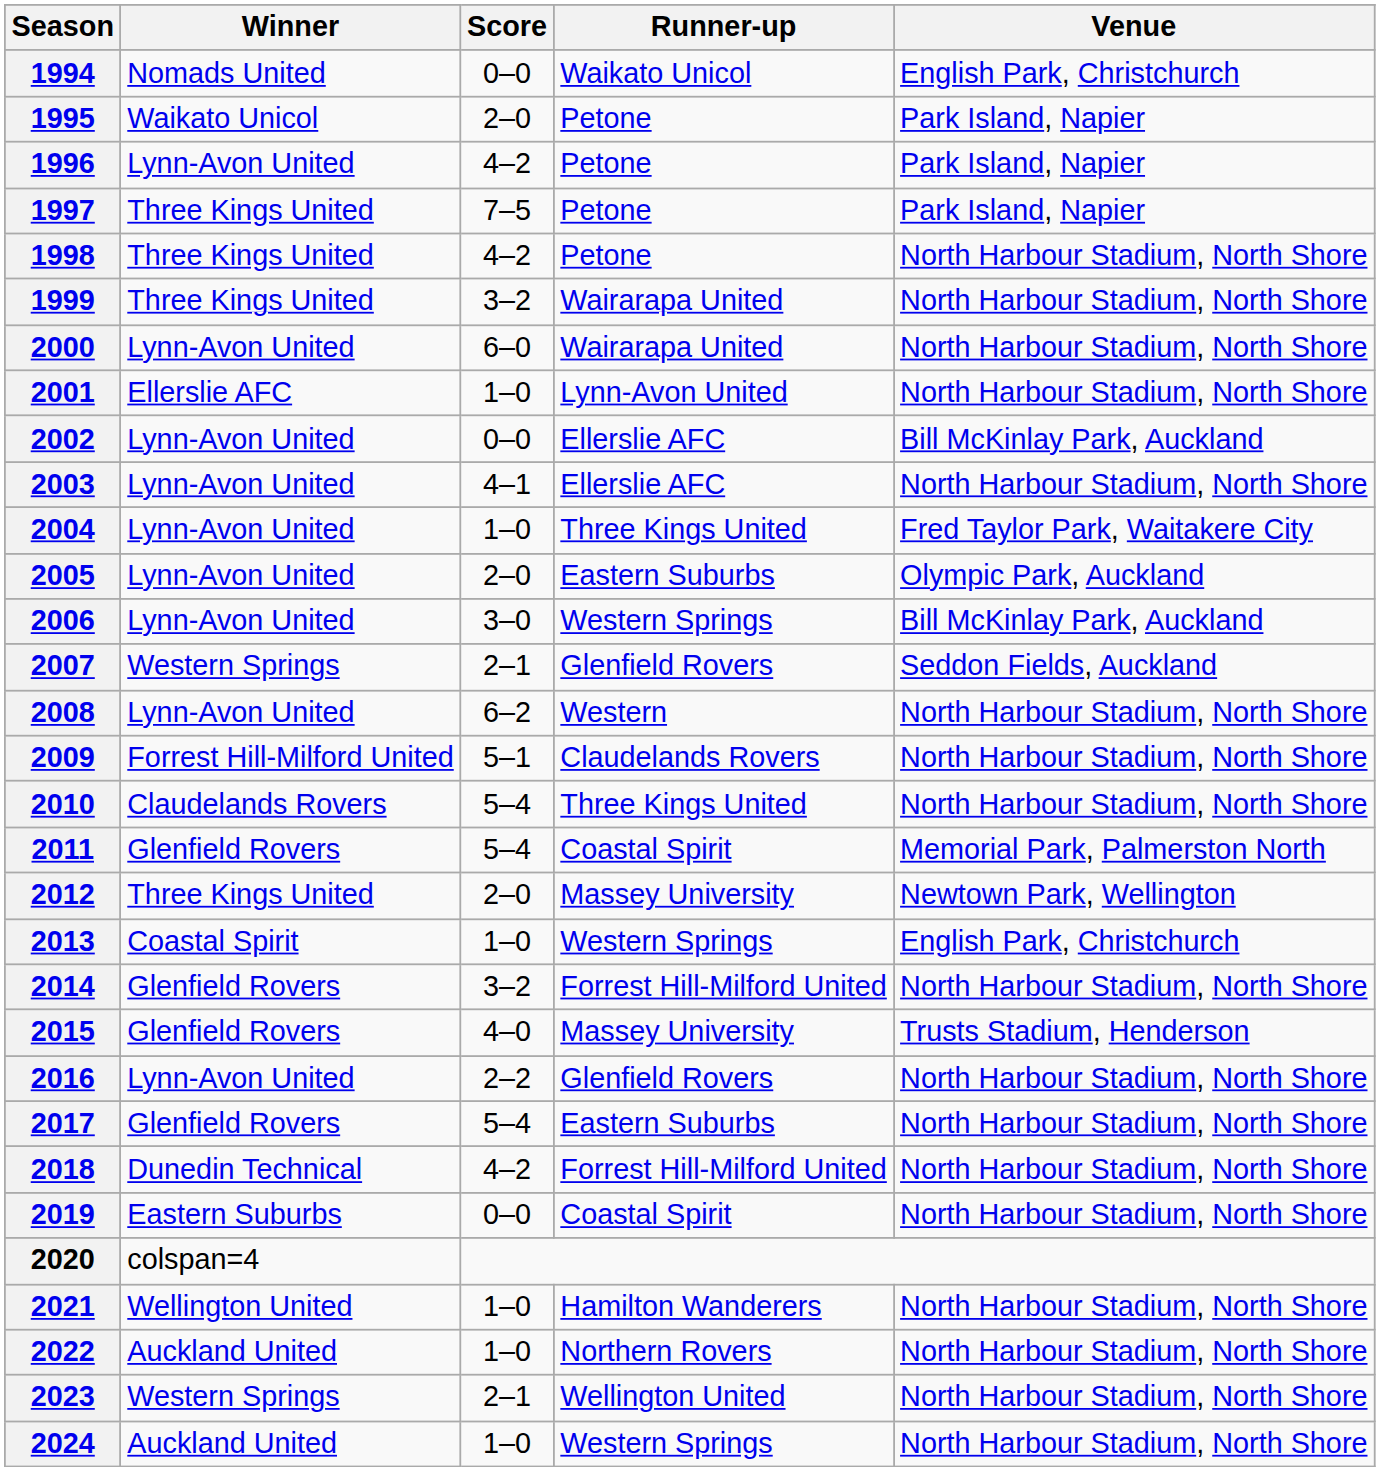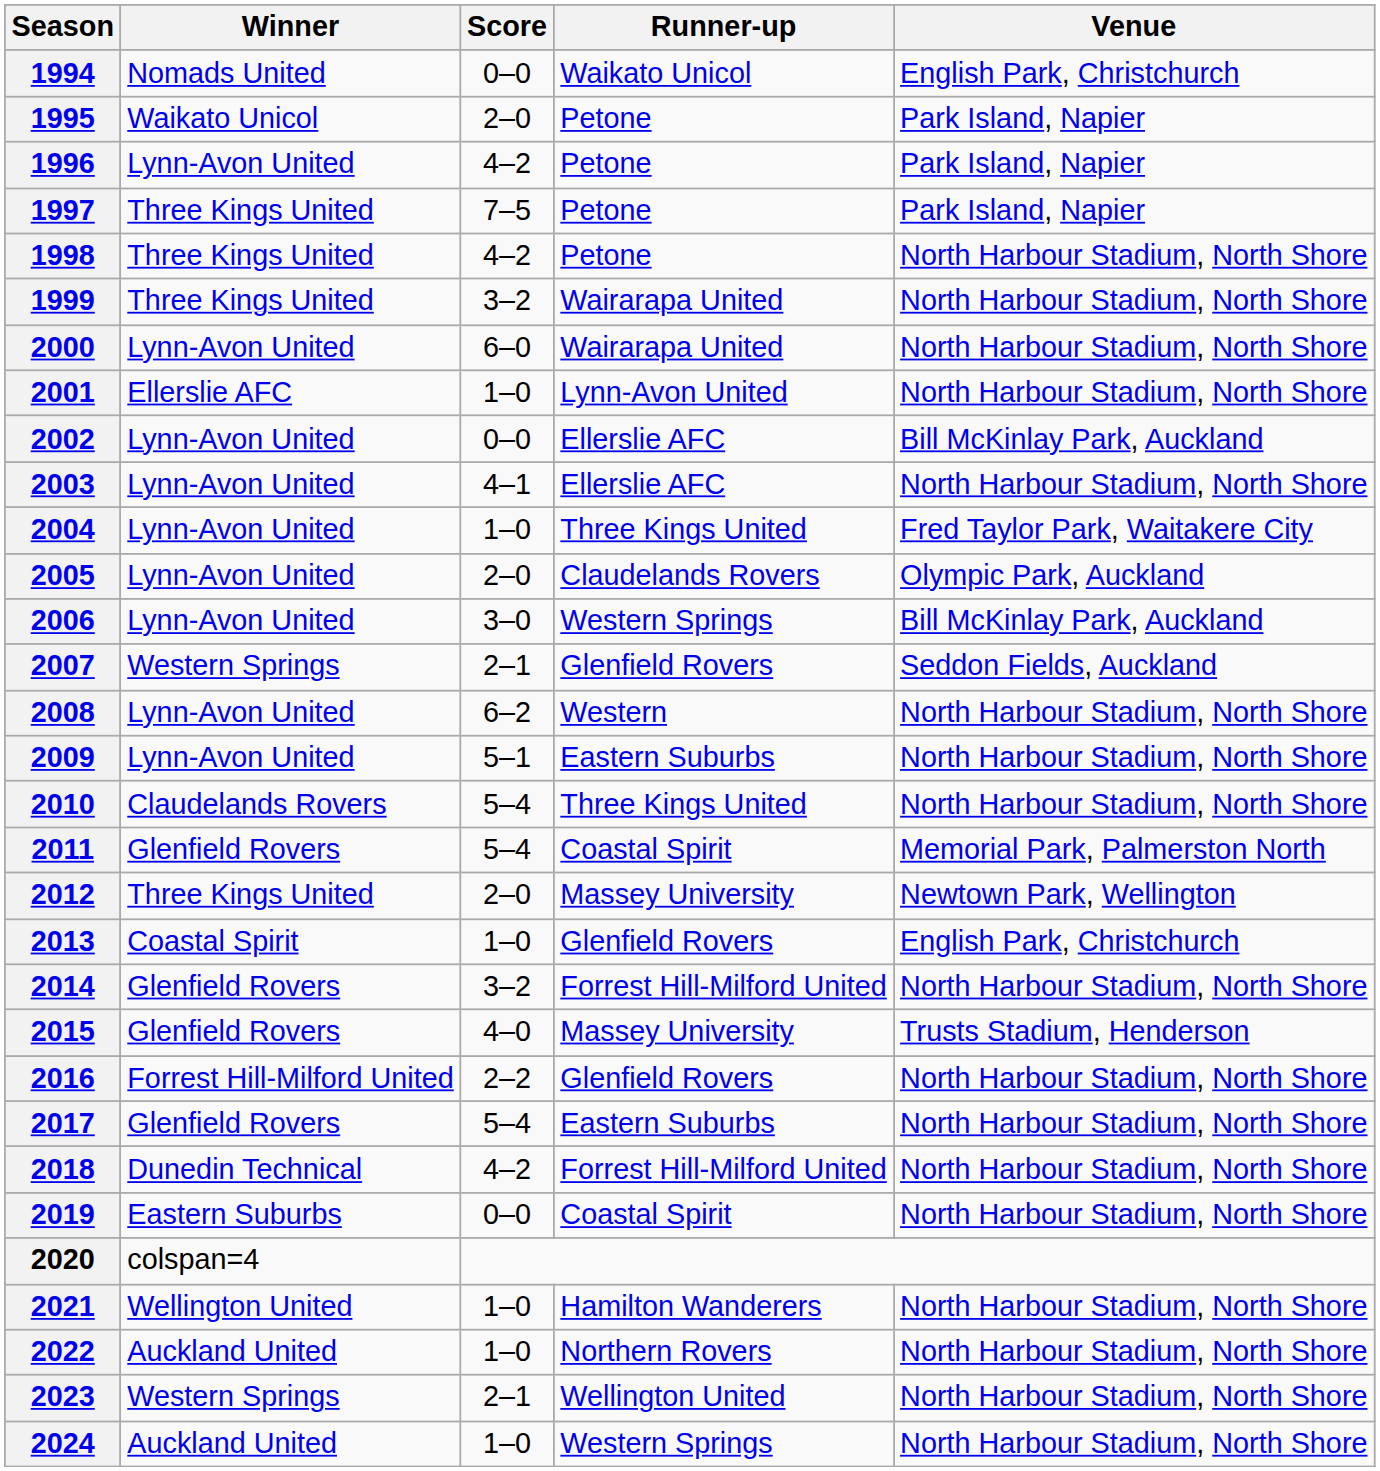(668, 575) Eastern Suburbs -> (690, 575) Claudelands Rovers
(291, 758) Forrest Hill-Milford United -> (241, 758) Lynn-Avon United
(690, 758) Claudelands Rovers -> (668, 758) Eastern Suburbs
(667, 940) Western Springs -> (667, 940) Glenfield Rovers
(241, 1077) Lynn-Avon United -> (291, 1077) Forrest Hill-Milford United
